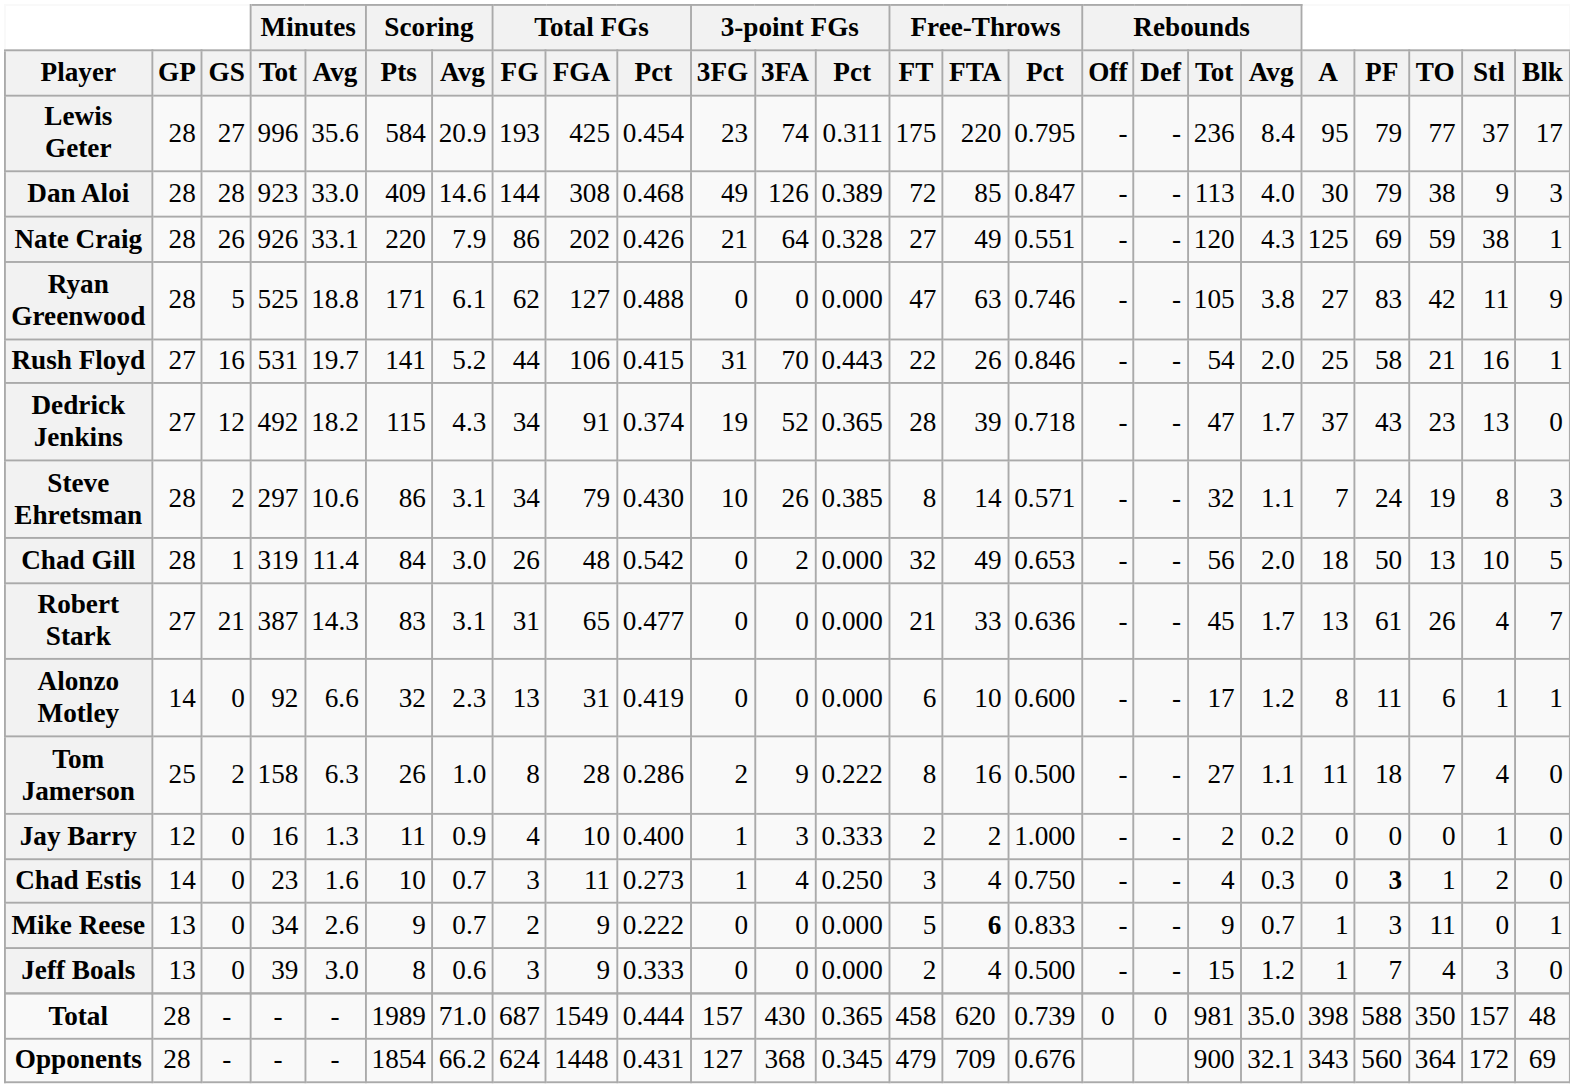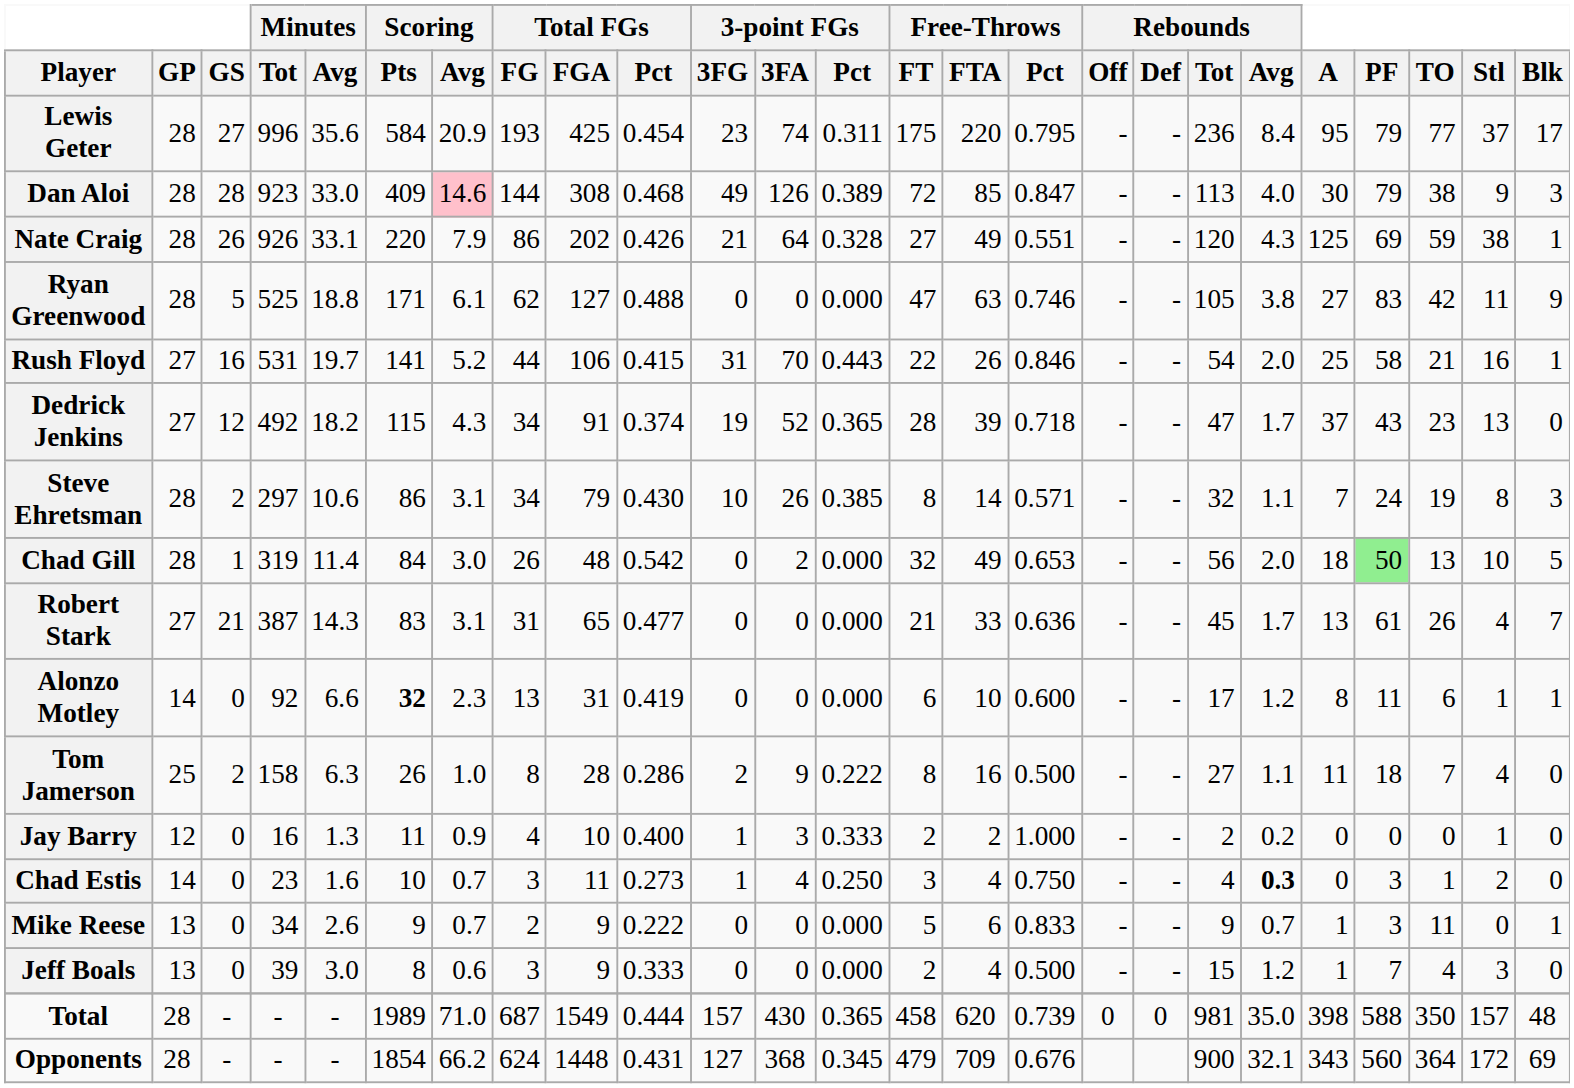(463, 194) no background -> (463, 194) pink background
(1388, 559) no background -> (1388, 559) lightgreen background
(412, 697) normal -> (412, 697) bold
(1278, 880) normal -> (1278, 880) bold
(1395, 880) bold -> (1395, 880) normal
(995, 925) bold -> (995, 925) normal
